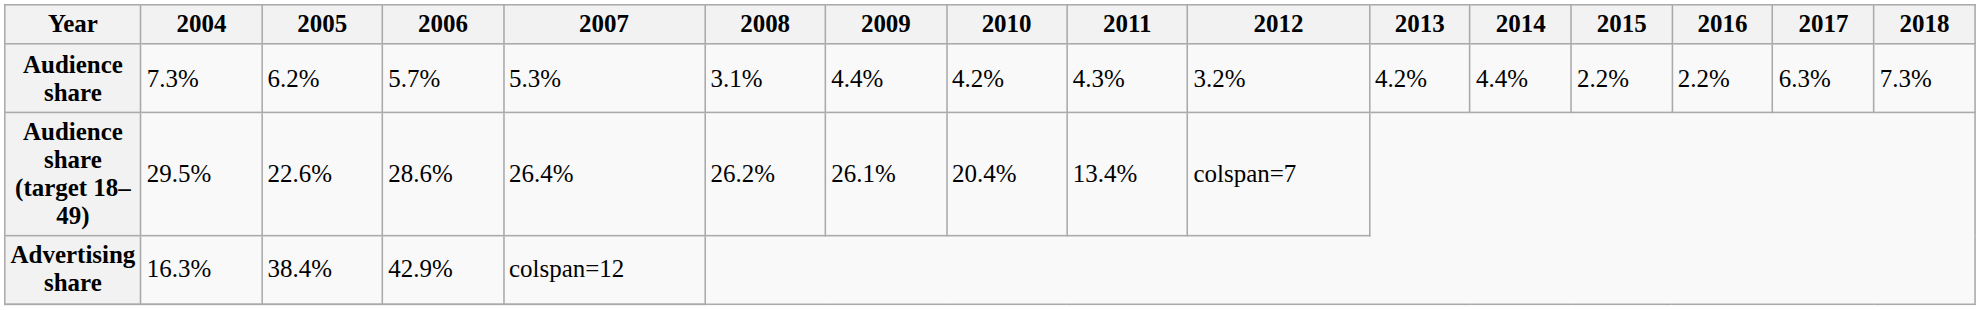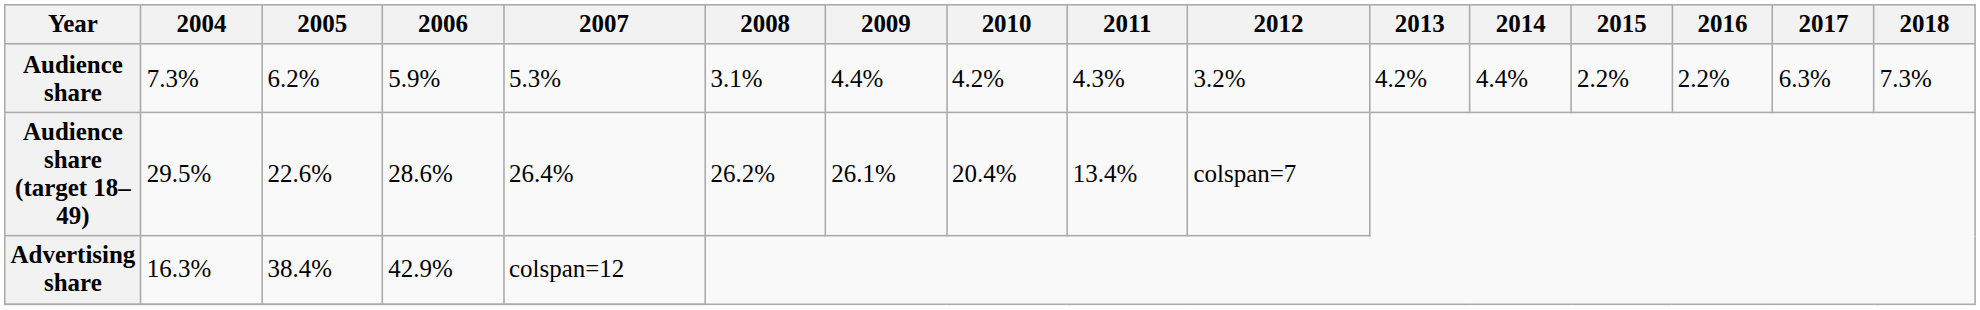(414, 77) 5.7% -> (414, 77) 5.9%
